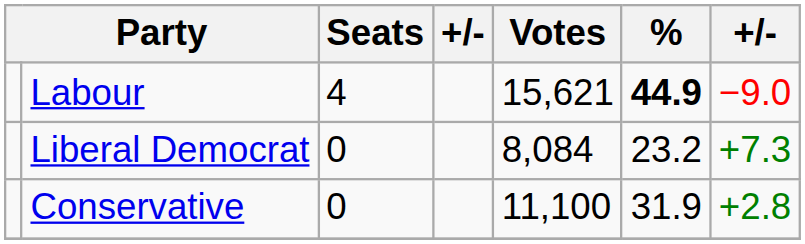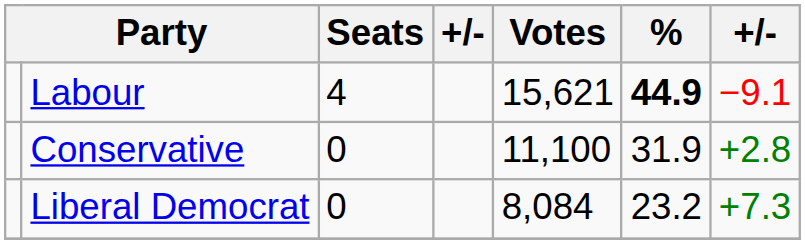(755, 91) −9.0 -> (755, 91) −9.1
rows swapped: (137, 207) <-> (170, 149)
